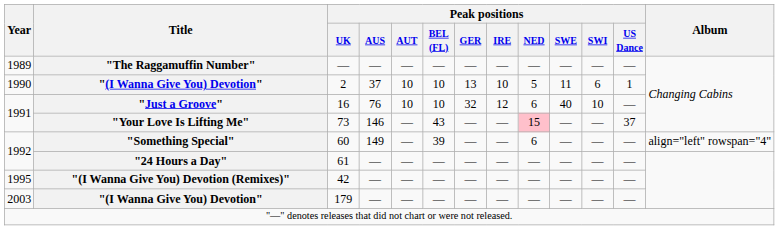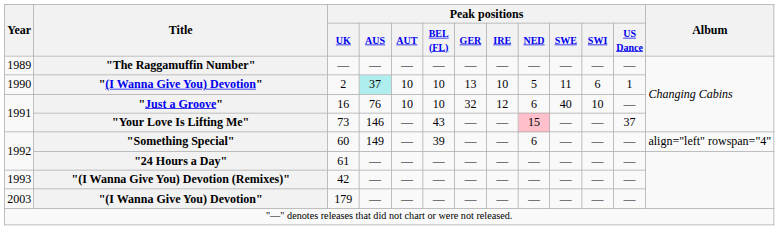(375, 84) no background -> (375, 84) paleturquoise background
(19, 179) 1995 -> (19, 179) 1993
